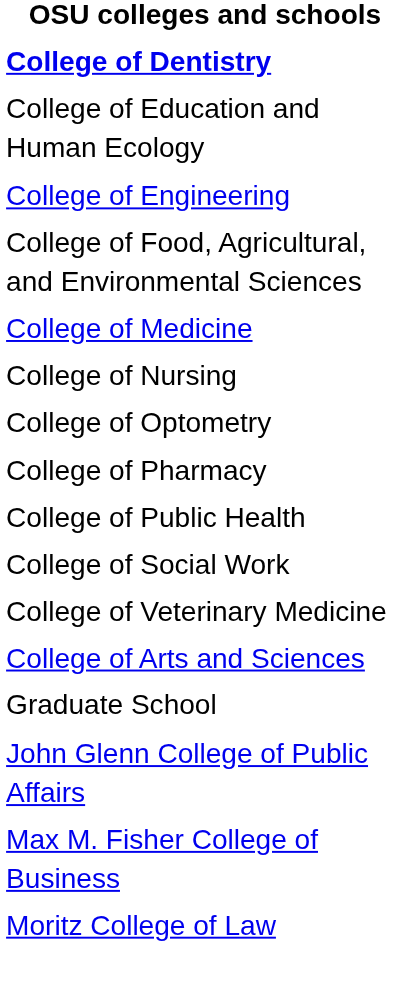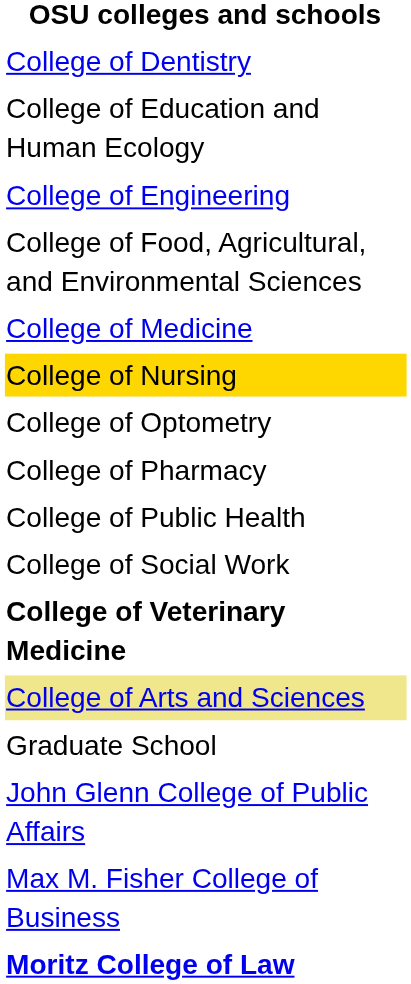(139, 61) bold -> (129, 61) normal
(122, 376) no background -> (122, 376) gold background
(196, 611) normal -> (146, 631) bold
(185, 658) no background -> (185, 698) khaki background
(141, 925) normal -> (150, 965) bold
